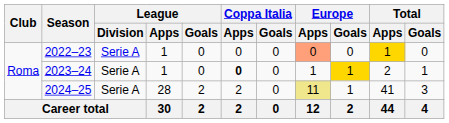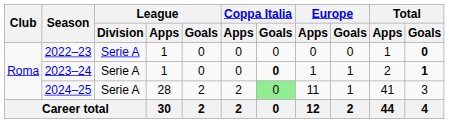(313, 52) lightsalmon background -> (313, 52) no background
(387, 52) gold background -> (387, 52) no background
(425, 52) normal -> (425, 52) bold
(239, 71) bold -> (239, 71) normal
(276, 71) normal -> (276, 71) bold
(350, 71) gold background -> (350, 71) no background
(425, 71) normal -> (425, 71) bold
(276, 90) no background -> (276, 90) lightgreen background
(313, 90) khaki background -> (313, 90) no background
